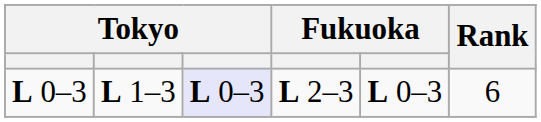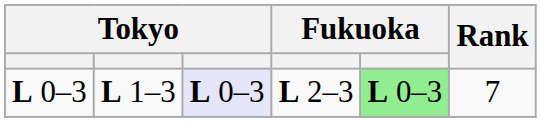(405, 92) no background -> (405, 92) lightgreen background
(492, 92) 6 -> (492, 92) 7
